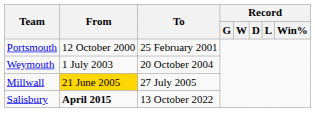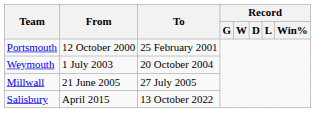(91, 82) gold background -> (91, 82) no background
(87, 99) bold -> (86, 99) normal
